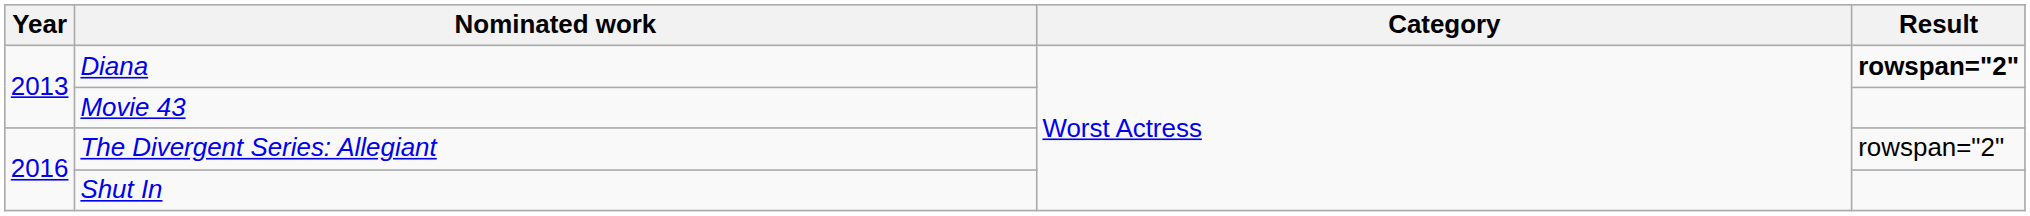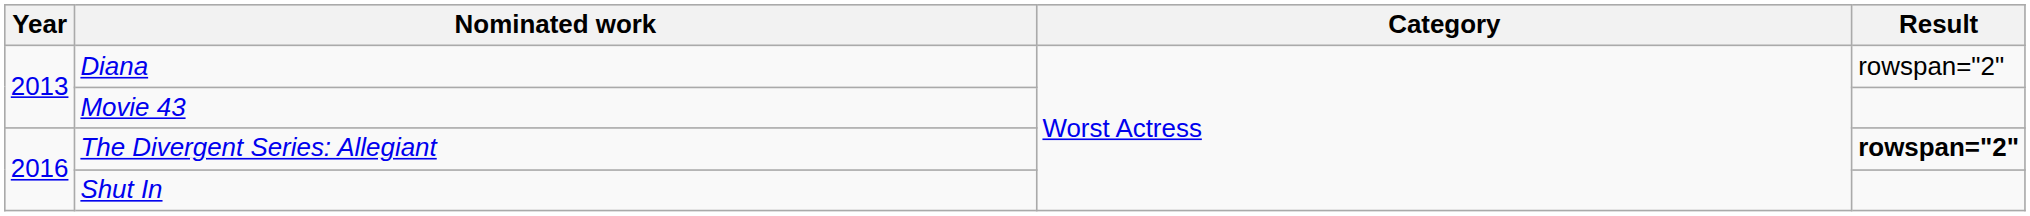(1939, 66) bold -> (1931, 66) normal
(1931, 148) normal -> (1939, 148) bold
